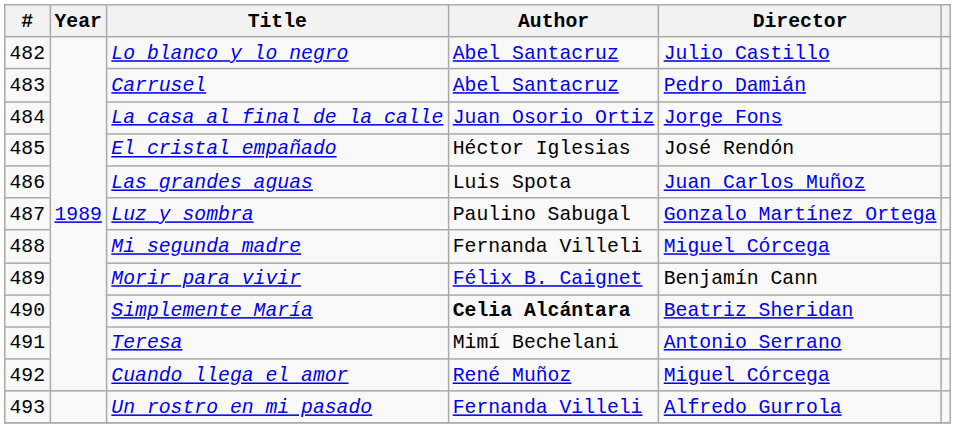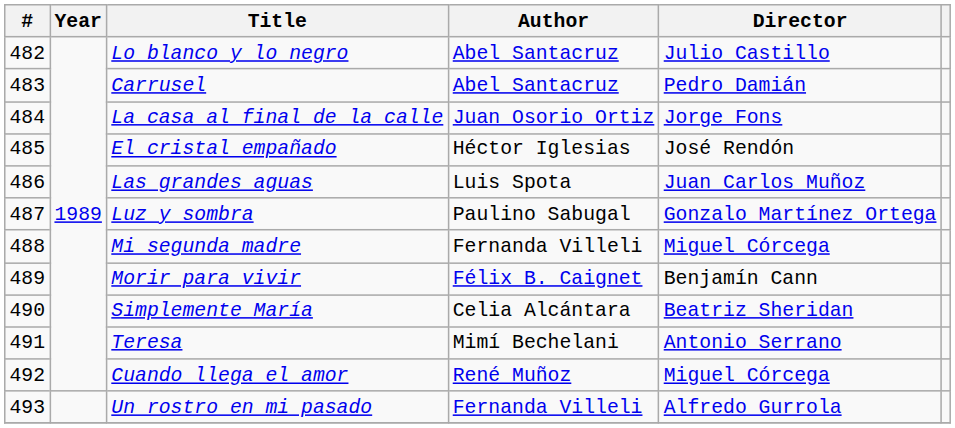(542, 311) bold -> (542, 311) normal
